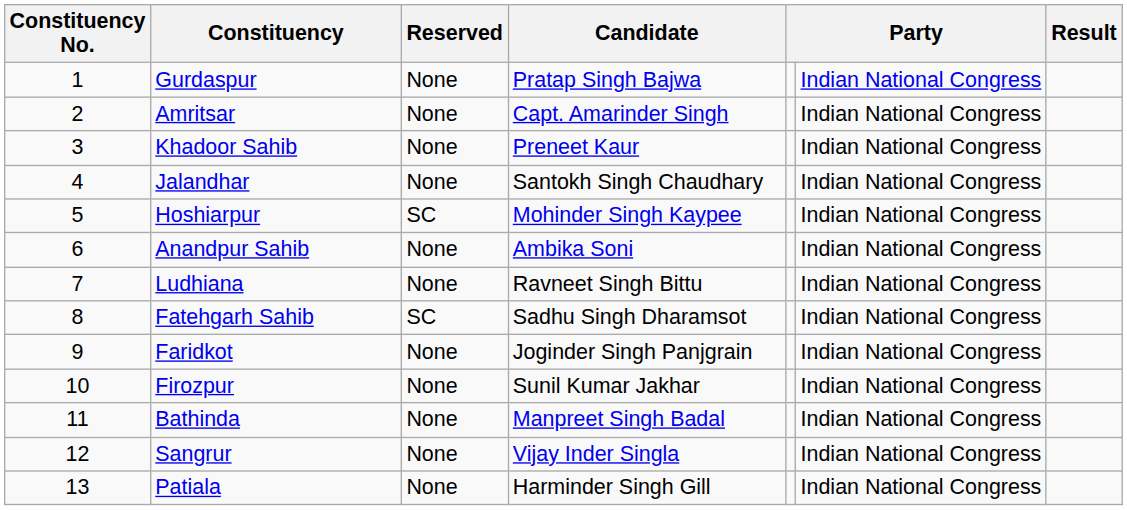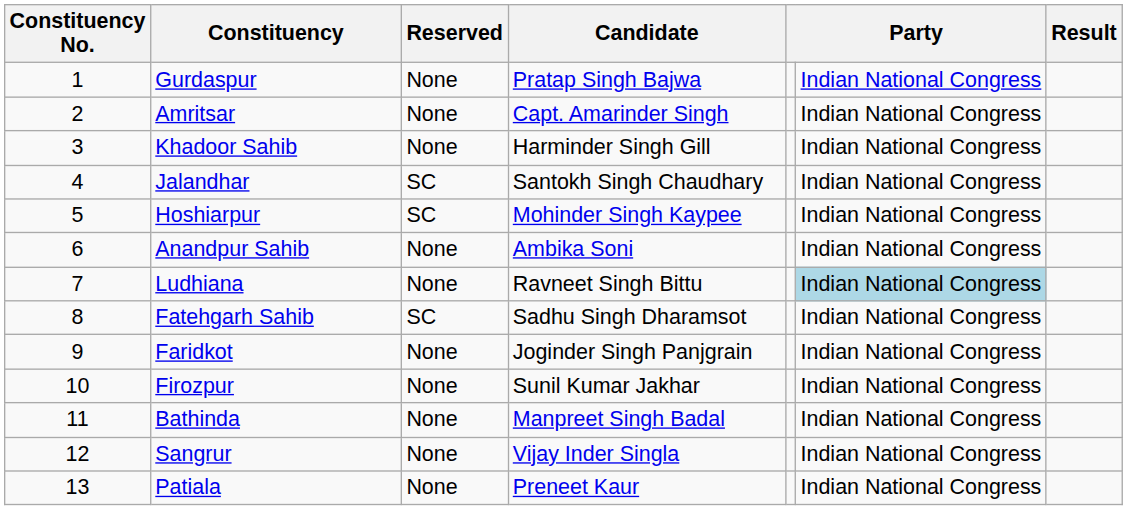(576, 147) Preneet Kaur -> (612, 147) Harminder Singh Gill
(432, 181) None -> (421, 181) SC
(921, 283) no background -> (921, 283) lightblue background
(612, 487) Harminder Singh Gill -> (576, 487) Preneet Kaur
